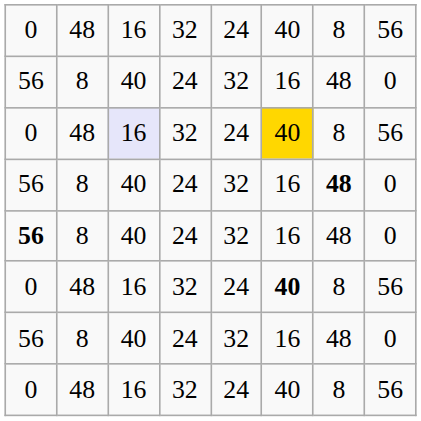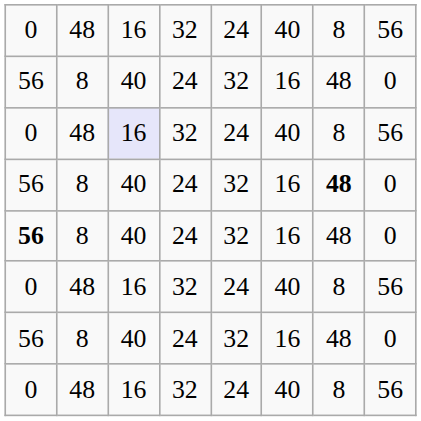(287, 132) gold background -> (287, 132) no background
(287, 286) bold -> (287, 286) normal
